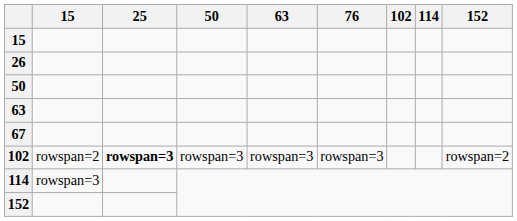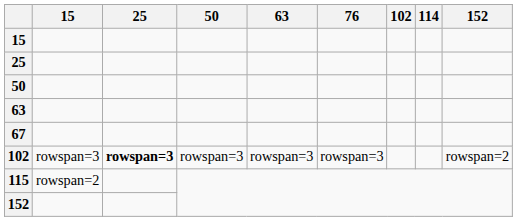(19, 63) 26 -> (19, 63) 25
(68, 157) rowspan=2 -> (68, 157) rowspan=3
(19, 181) 114 -> (19, 181) 115
(68, 181) rowspan=3 -> (68, 181) rowspan=2
